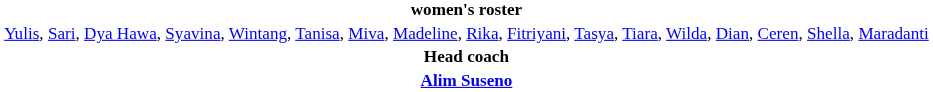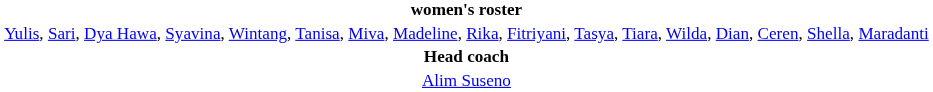(466, 80) bold -> (466, 80) normal
